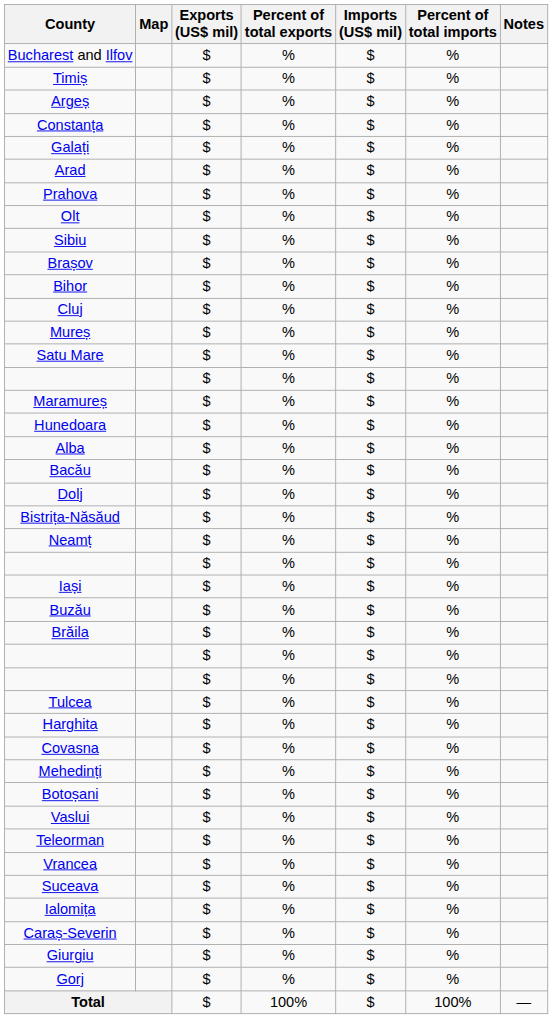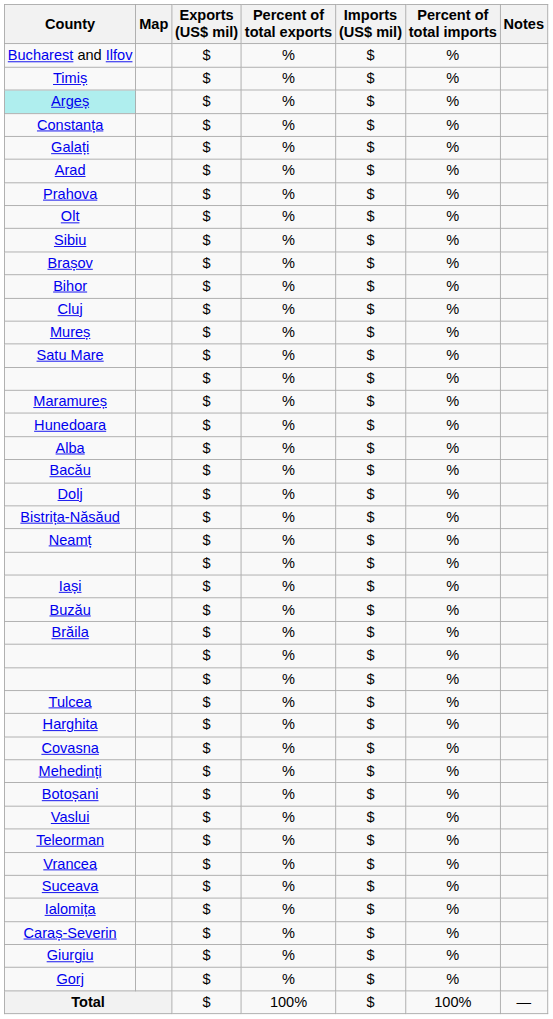(70, 101) no background -> (70, 101) paleturquoise background
